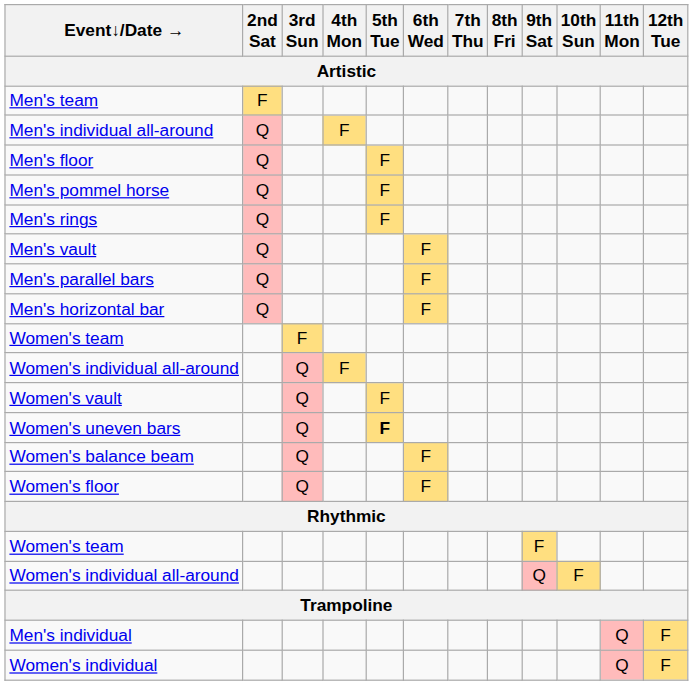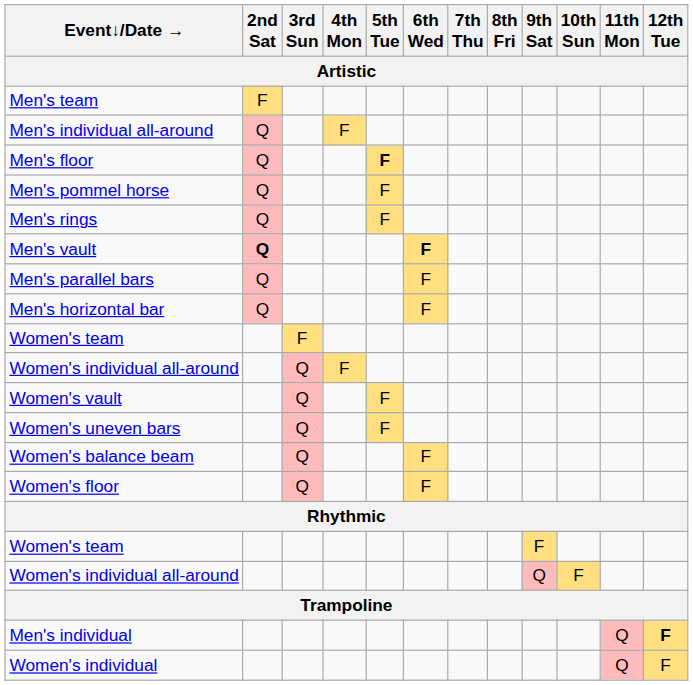(385, 160) normal -> (385, 160) bold
(262, 249) normal -> (262, 249) bold
(426, 249) normal -> (426, 249) bold
(385, 427) bold -> (385, 427) normal
(666, 635) normal -> (666, 635) bold
